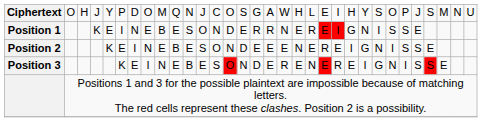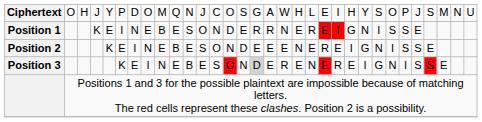(257, 65) no background -> (257, 65) lightgrey background
